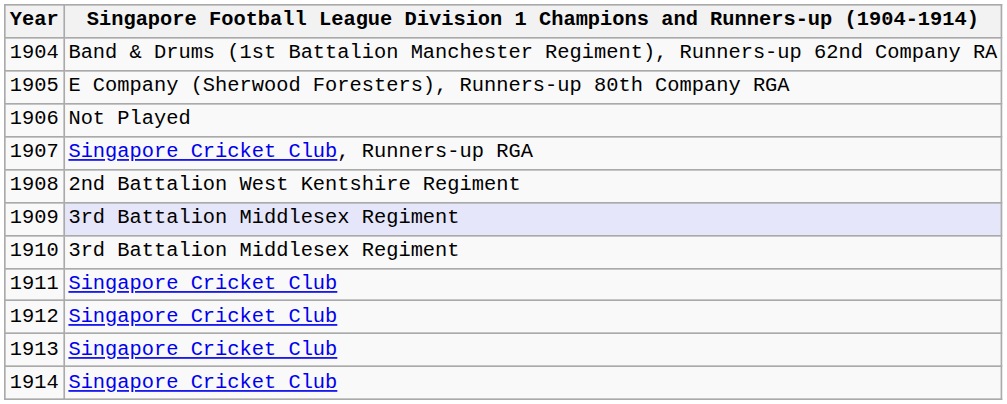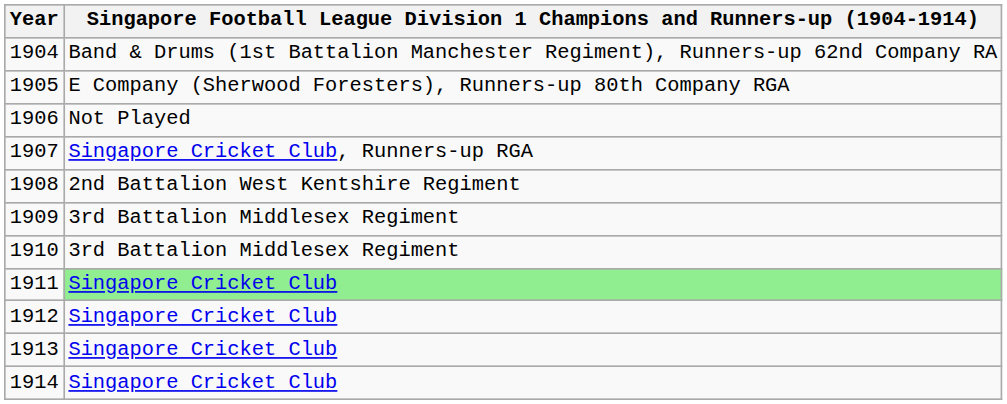(264, 219) lavender background -> (264, 219) no background
(203, 285) no background -> (203, 285) lightgreen background
